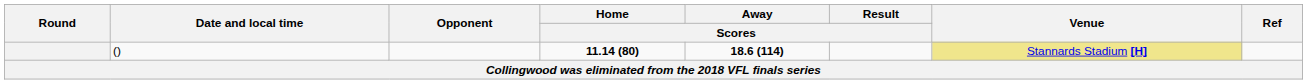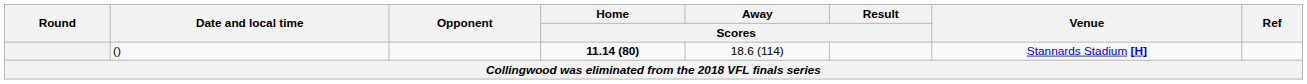(757, 51) bold -> (757, 51) normal
(1087, 51) khaki background -> (1087, 51) no background
